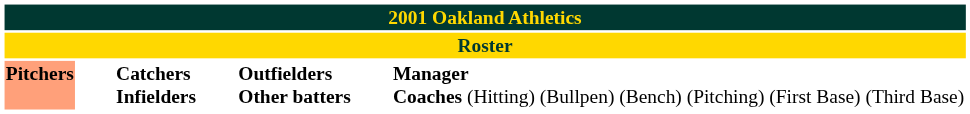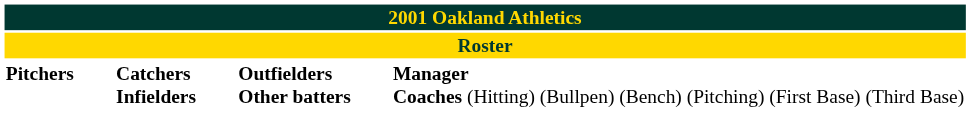(40, 73) lightsalmon background -> (40, 73) no background
